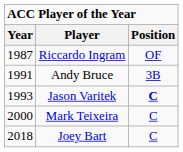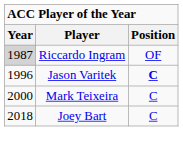(20, 55) no background -> (20, 55) lightgrey background
- row: (82, 75)
(20, 95) 1993 -> (20, 75) 1996
